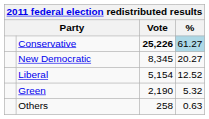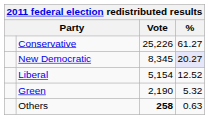(158, 43) bold -> (158, 43) normal
(190, 43) lightblue background -> (190, 43) no background
(190, 59) no background -> (190, 59) lavender background
(165, 106) normal -> (165, 106) bold
